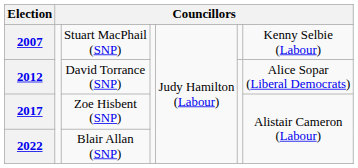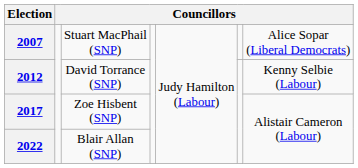(298, 42) Kenny Selbie (Labour) -> (298, 42) Alice Sopar (Liberal Democrats)
(298, 76) Alice Sopar (Liberal Democrats) -> (298, 76) Kenny Selbie (Labour)
